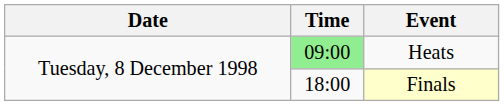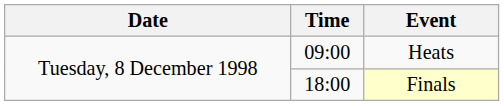(327, 52) lightgreen background -> (327, 52) no background
